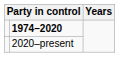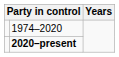(37, 28) bold -> (37, 28) normal
(43, 44) normal -> (44, 44) bold
